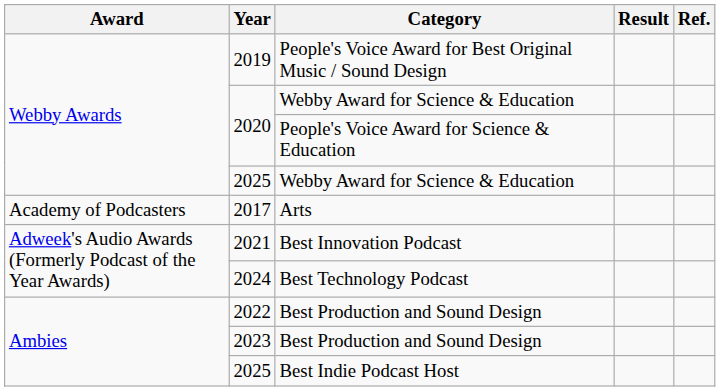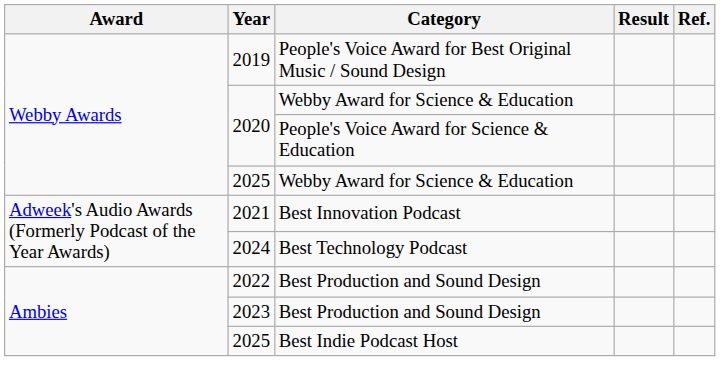- row: (252, 209)
